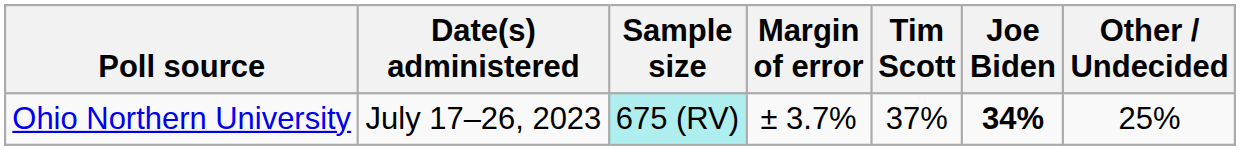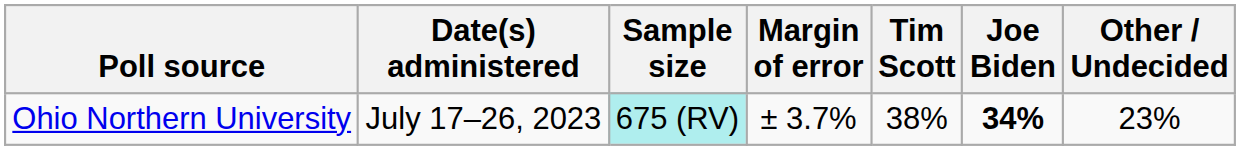(917, 118) 37% -> (917, 118) 38%
(1150, 118) 25% -> (1150, 118) 23%
